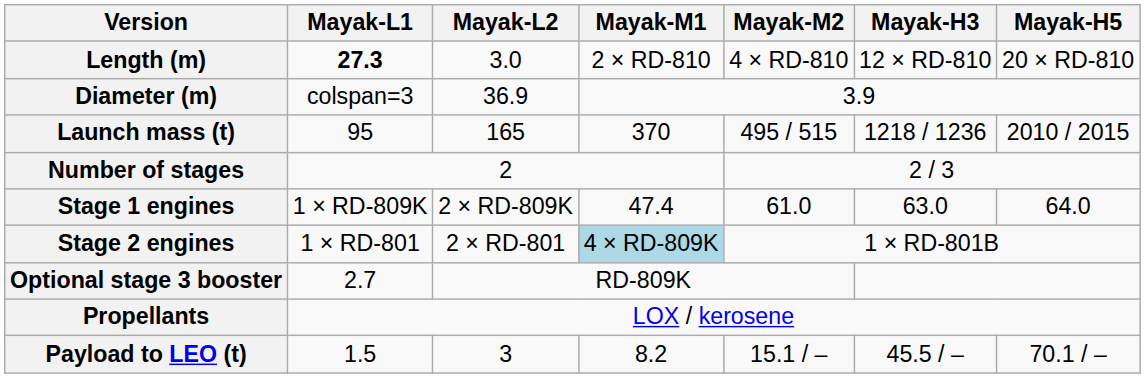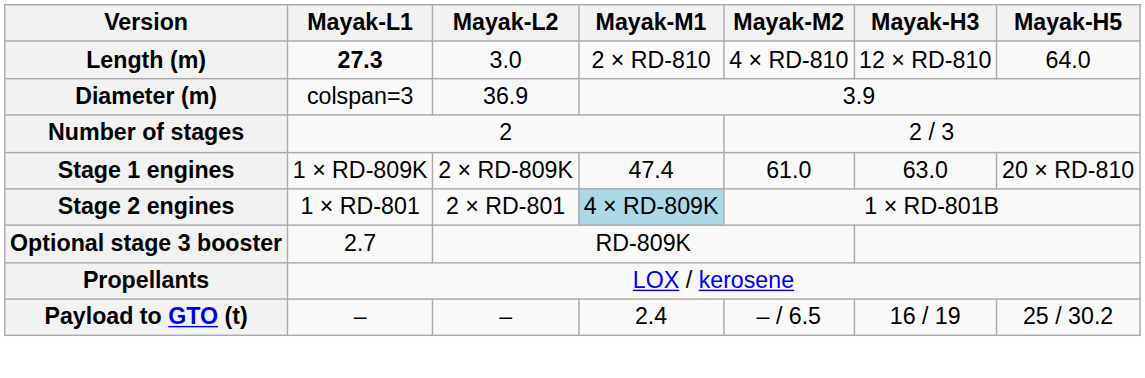(1068, 59) 20 × RD-810 -> (1068, 59) 64.0
- row: (146, 133)
(1068, 206) 64.0 -> (1068, 170) 20 × RD-810
- row: (146, 354)
+ row: (146, 317)
